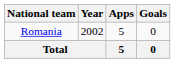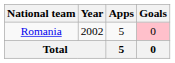(153, 31) no background -> (153, 31) pink background
